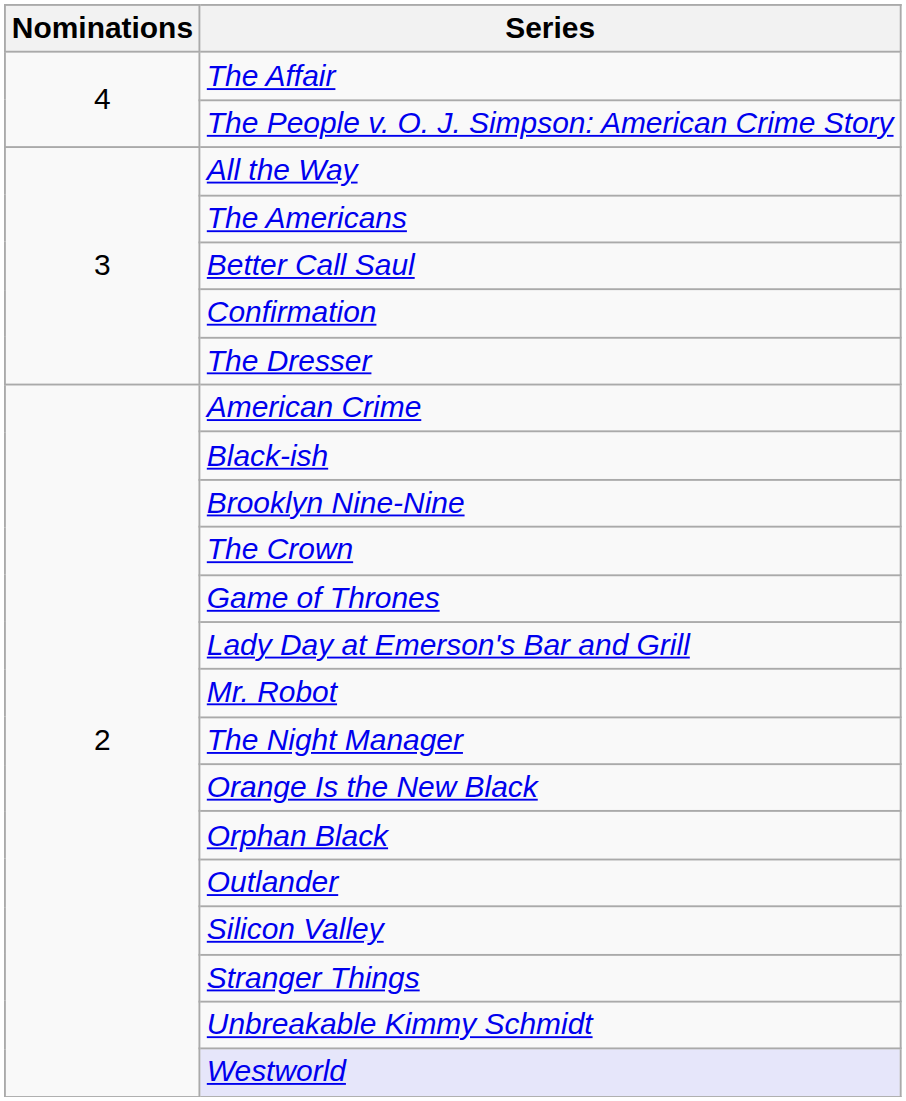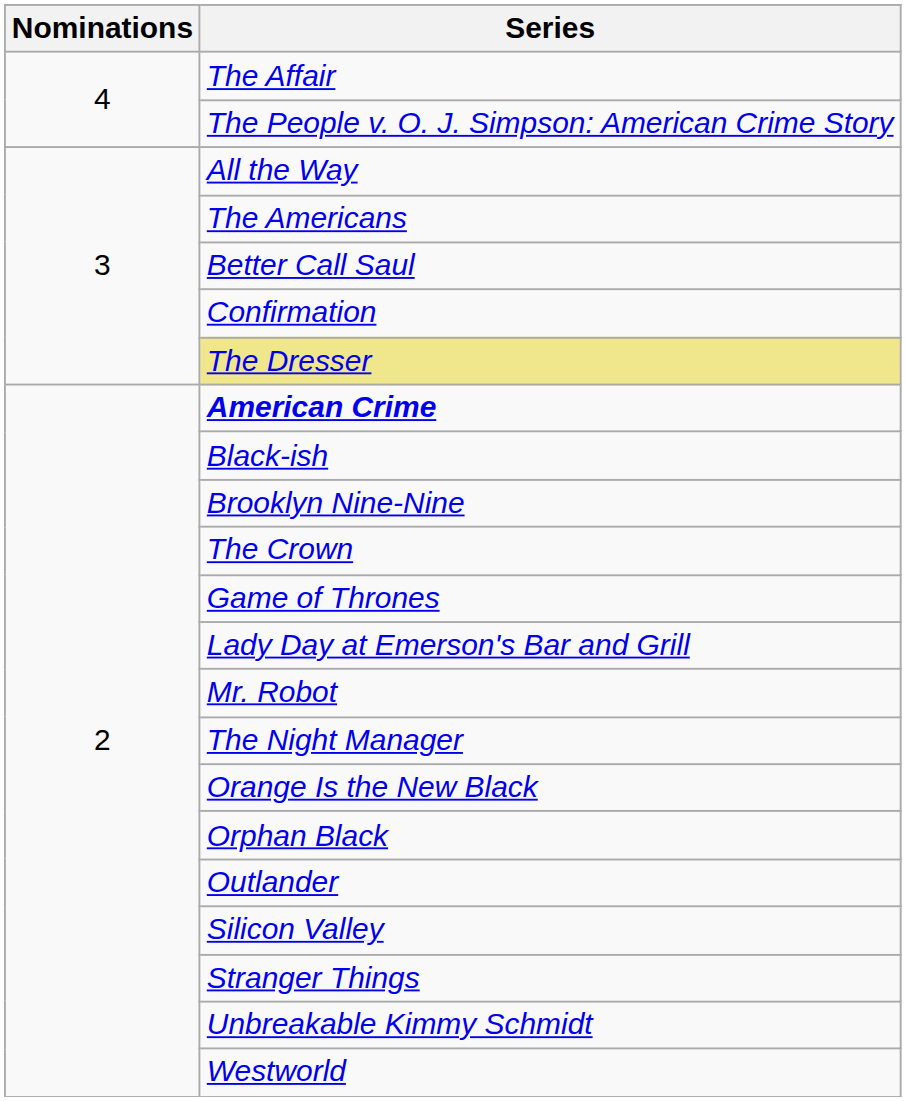(289, 360) no background -> (289, 360) khaki background
(314, 407) normal -> (322, 407) bold
(276, 1072) lavender background -> (276, 1072) no background
